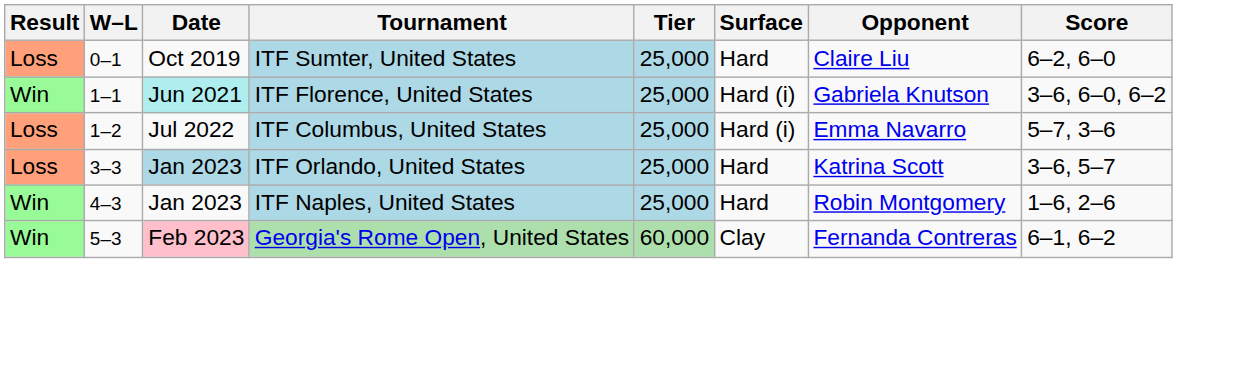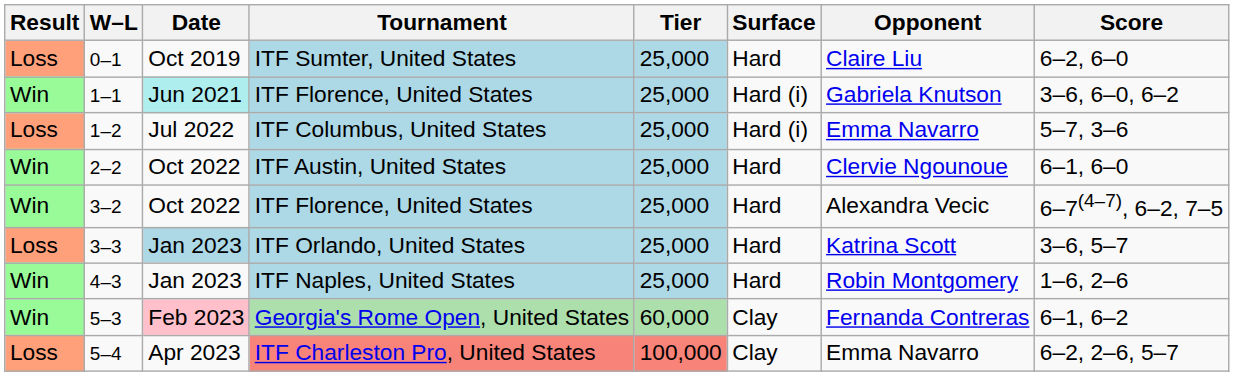+ row: (106, 168)
+ row: (106, 207)
+ row: (106, 354)
